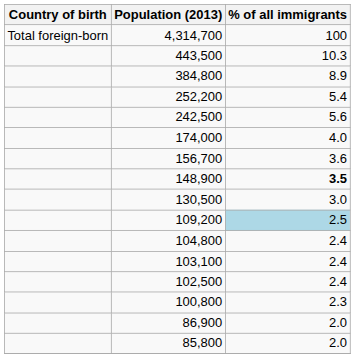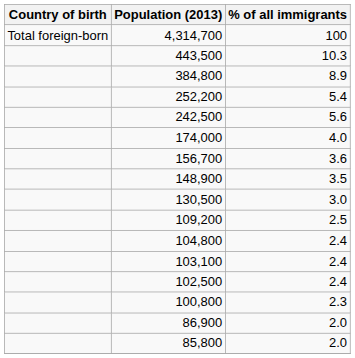(338, 179) bold -> (338, 179) normal
(338, 220) lightblue background -> (338, 220) no background
